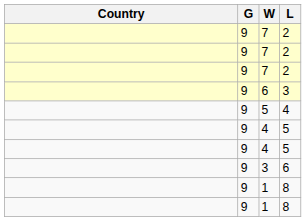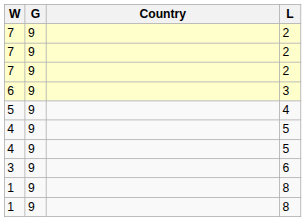columns swapped: (121, 14) <-> (269, 14)
